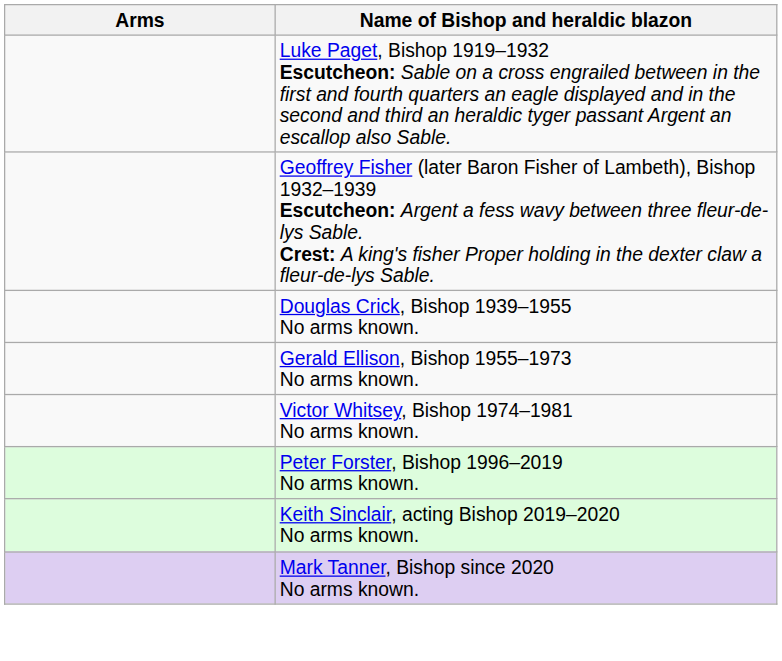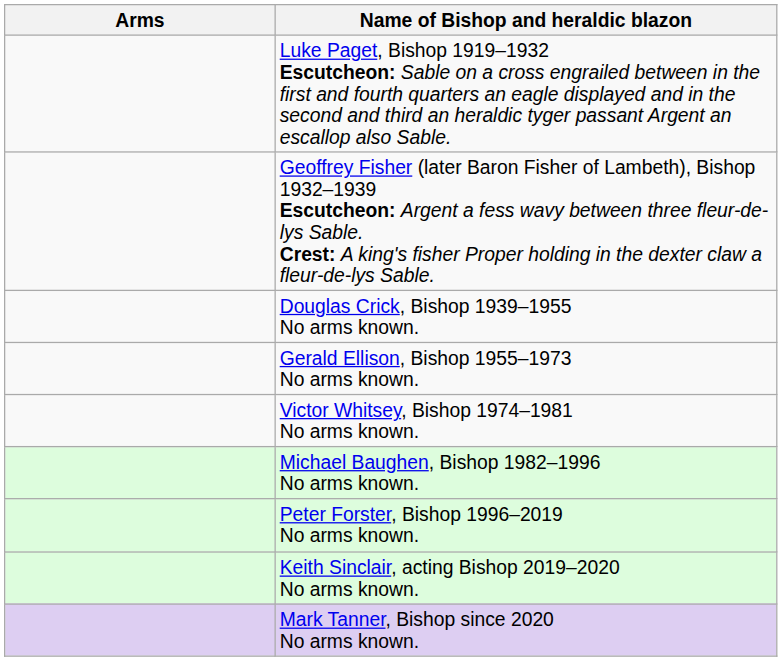+ row: (440, 473)
